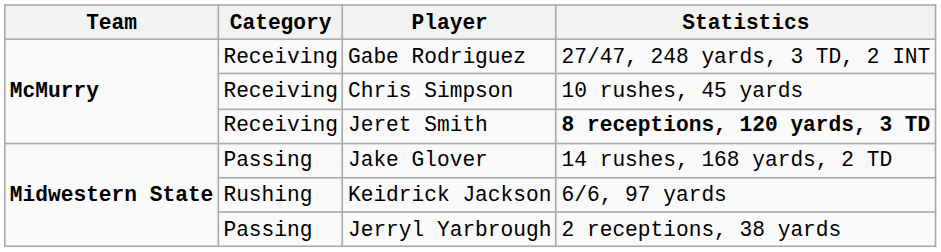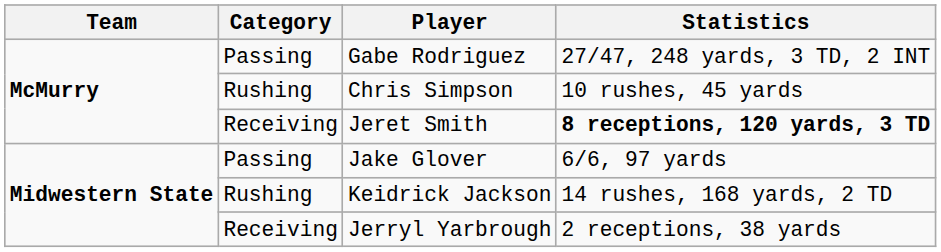(281, 57) Receiving -> (268, 57) Passing
(281, 91) Receiving -> (268, 91) Rushing
(727, 160) 14 rushes, 168 yards, 2 TD -> (644, 160) 6/6, 97 yards
(644, 195) 6/6, 97 yards -> (727, 195) 14 rushes, 168 yards, 2 TD
(268, 229) Passing -> (281, 229) Receiving
